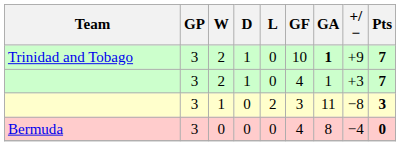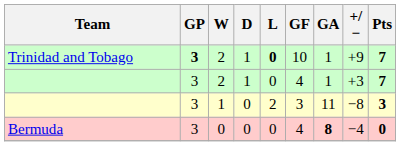(195, 57) normal -> (195, 57) bold
(273, 57) normal -> (273, 57) bold
(328, 57) bold -> (328, 57) normal
(328, 128) normal -> (328, 128) bold
